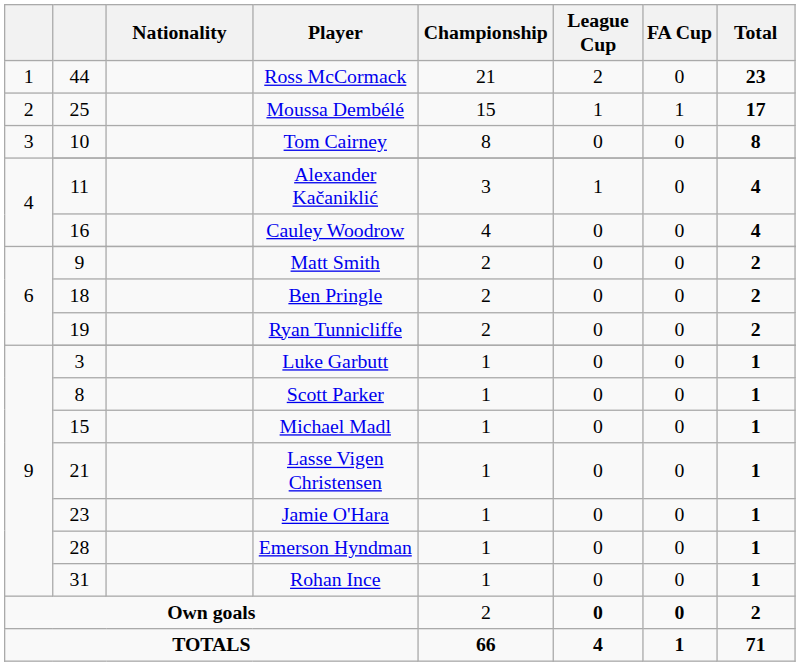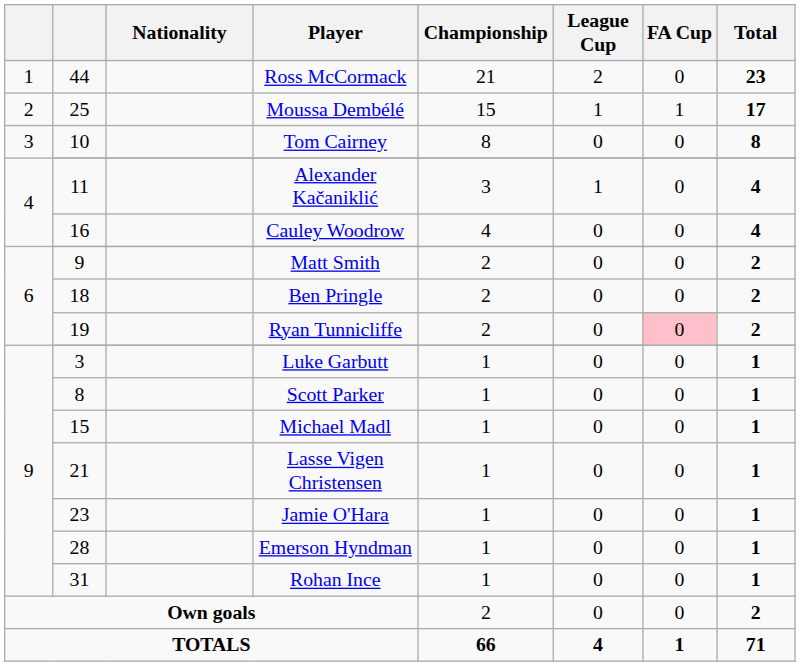(679, 328) no background -> (679, 328) pink background
(598, 612) bold -> (598, 612) normal
(679, 612) bold -> (679, 612) normal
